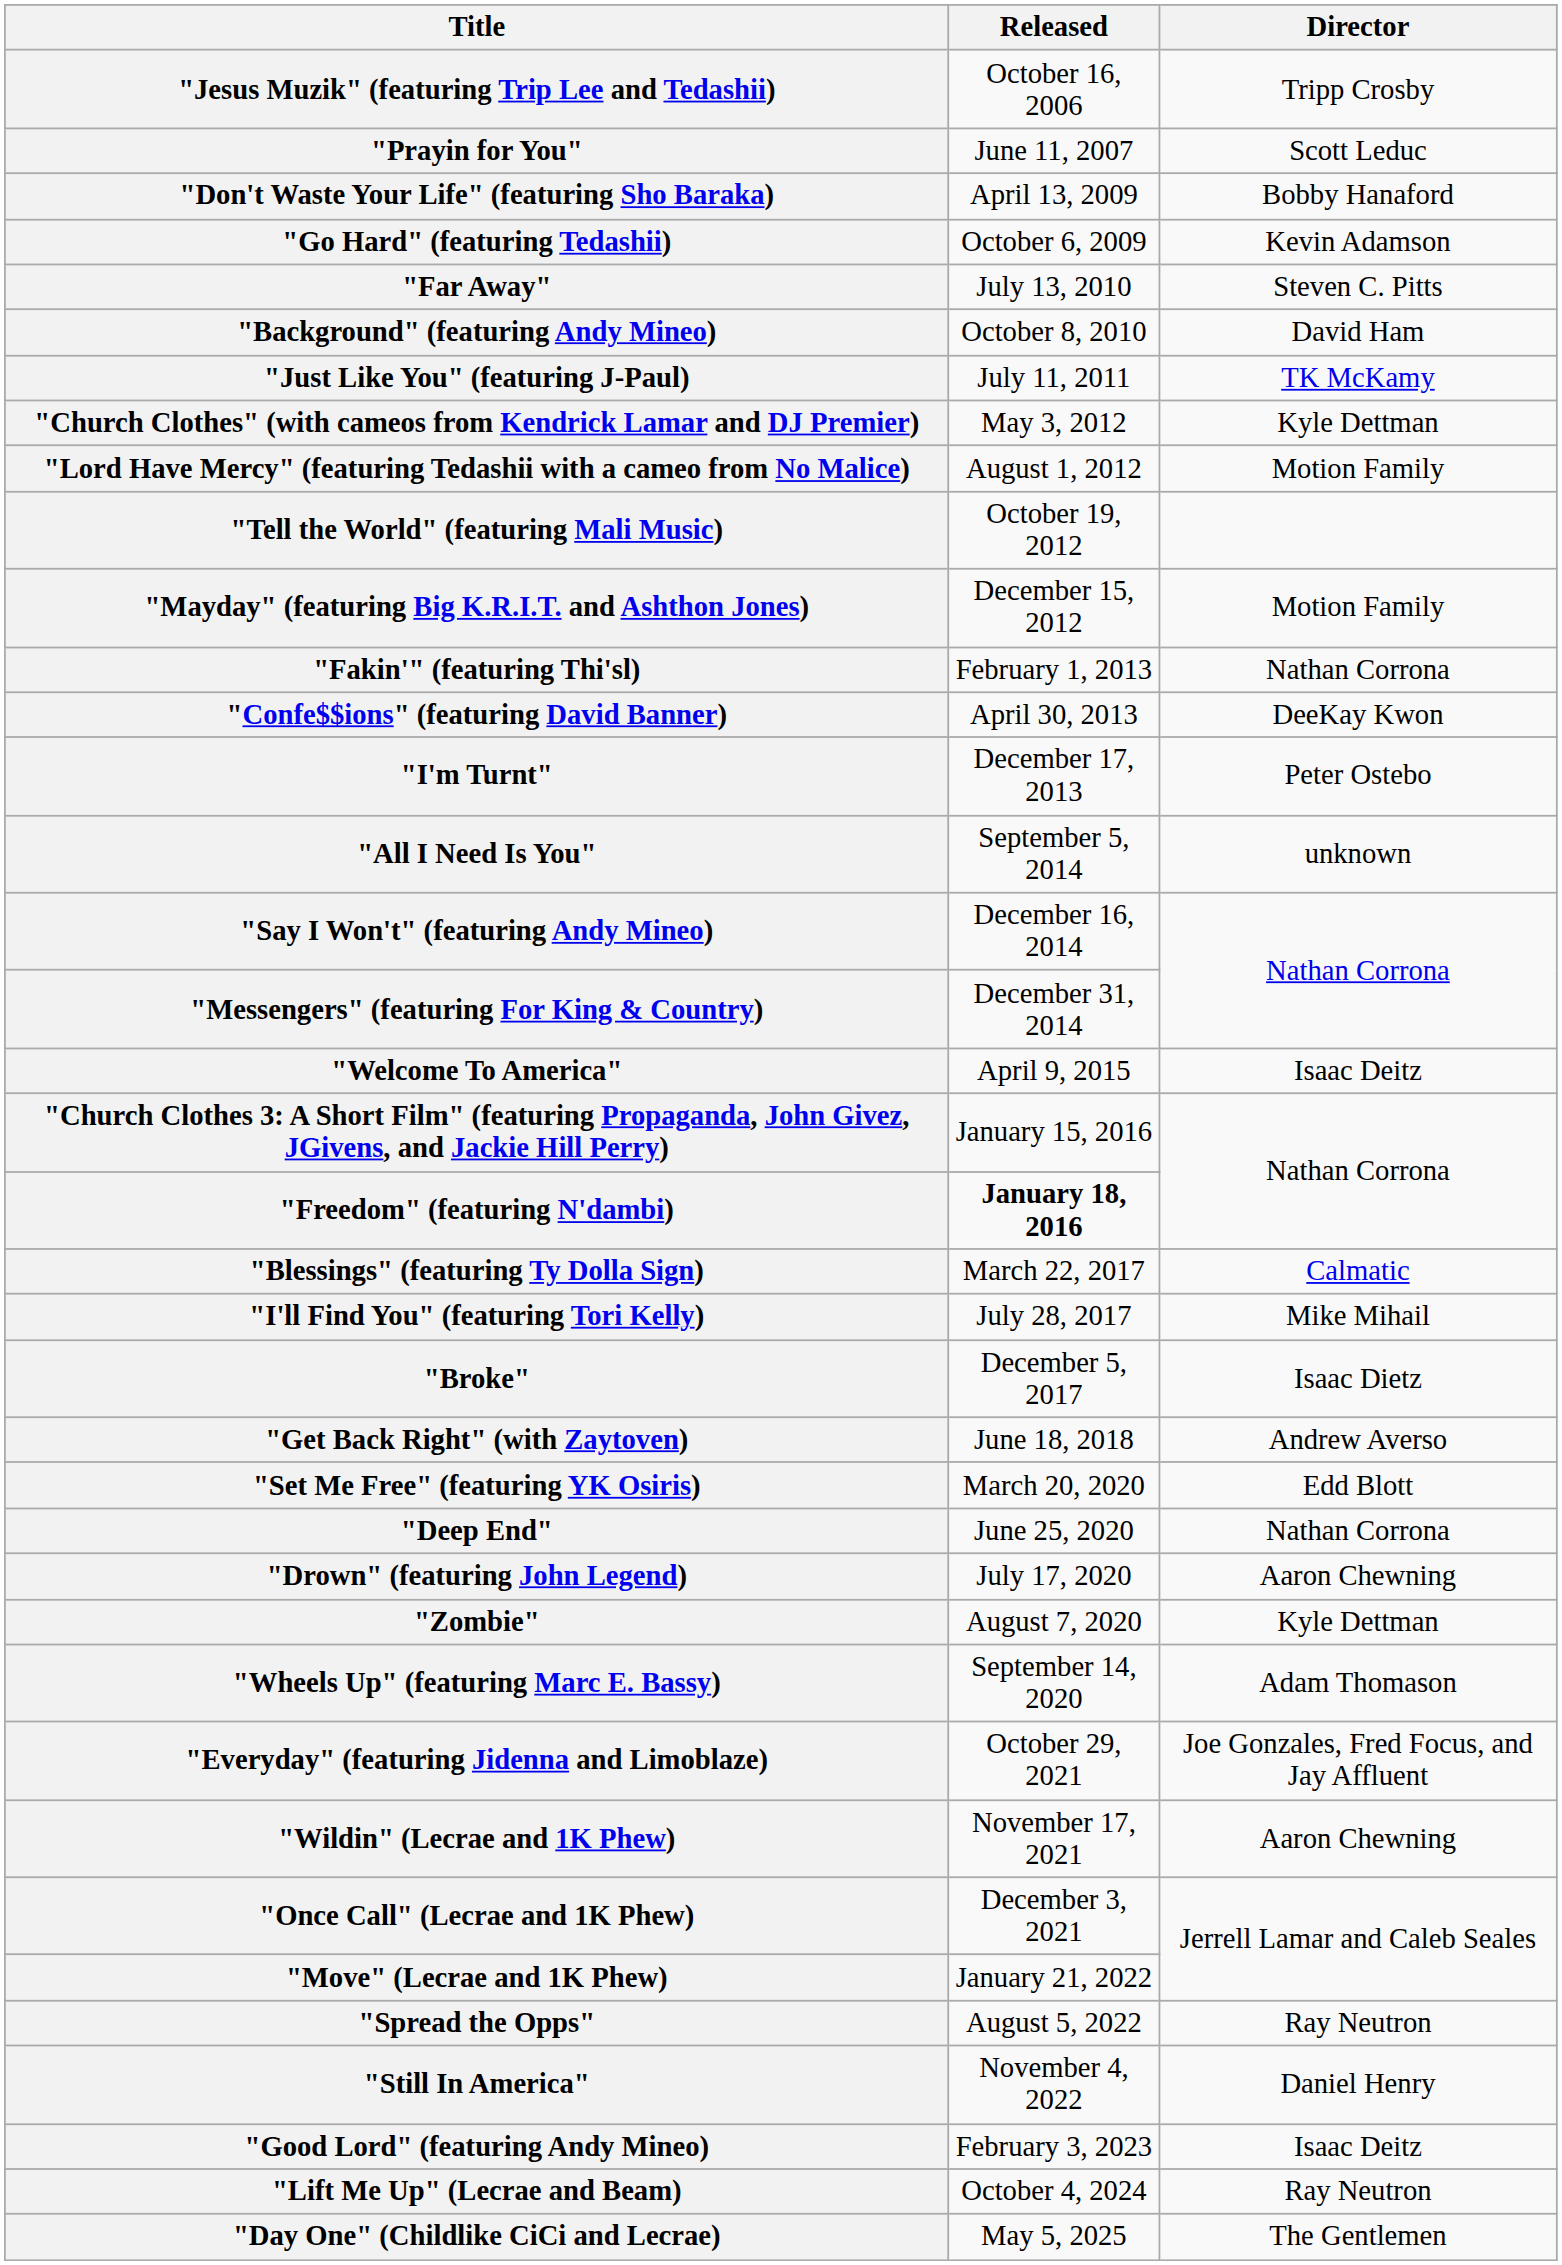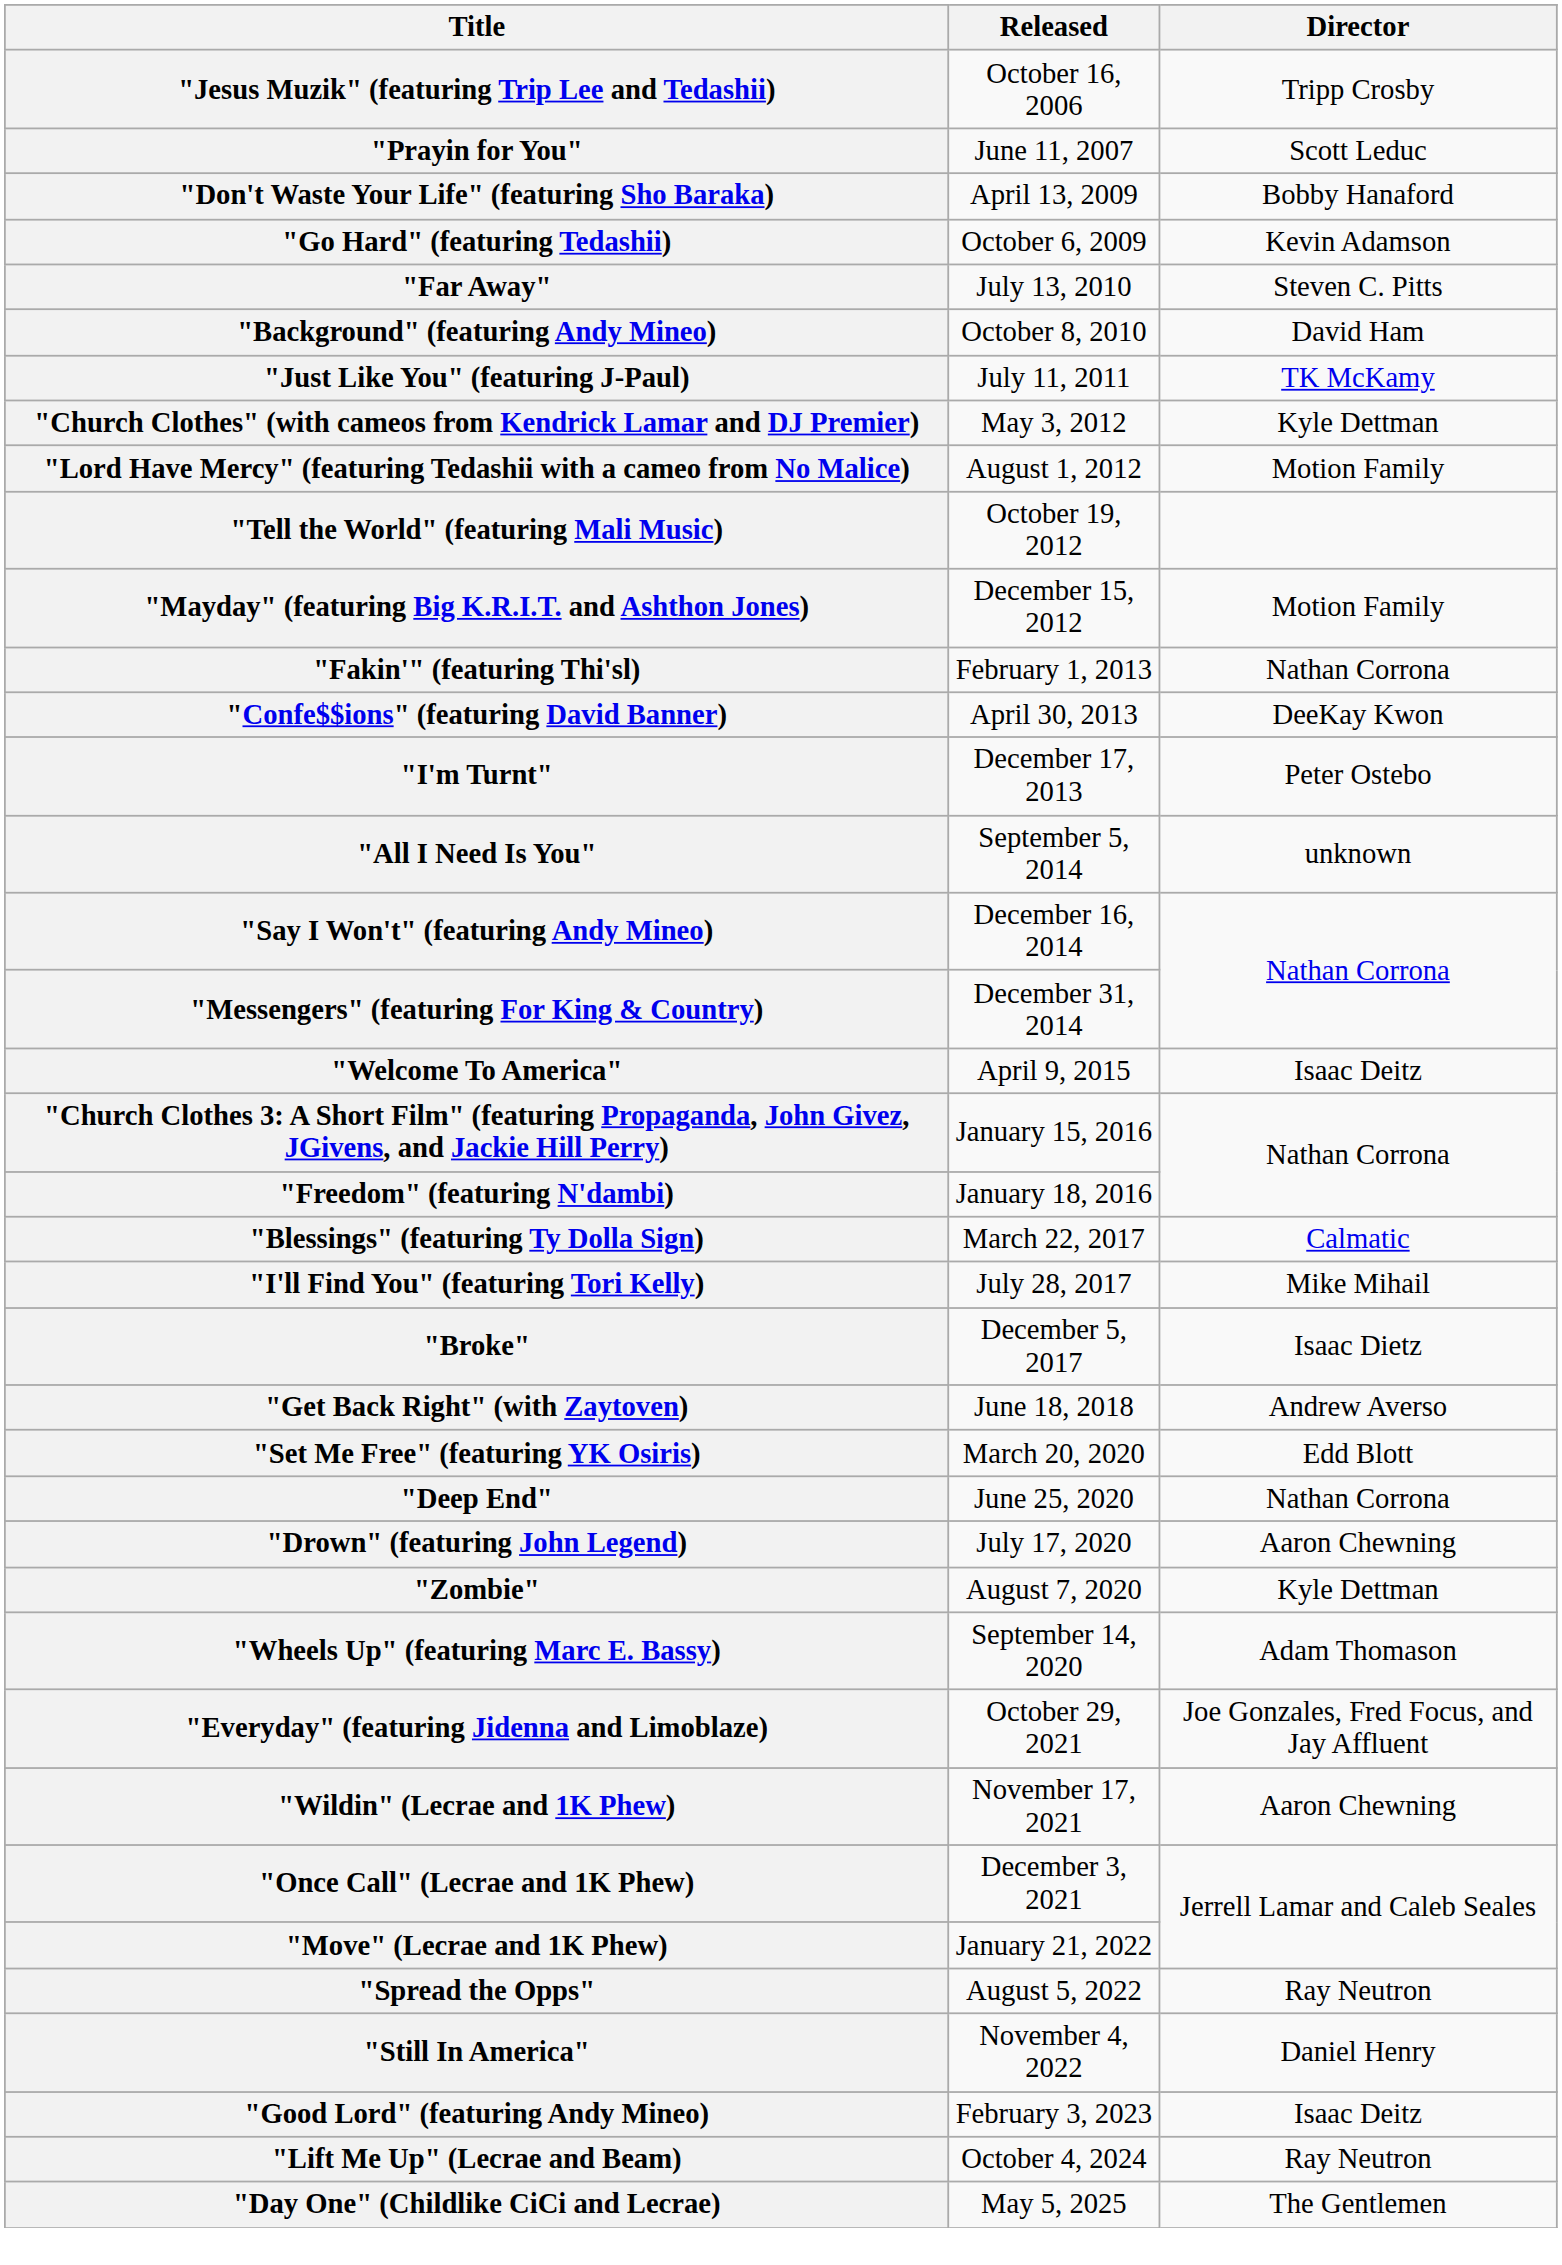(1054, 1209) bold -> (1054, 1193) normal
